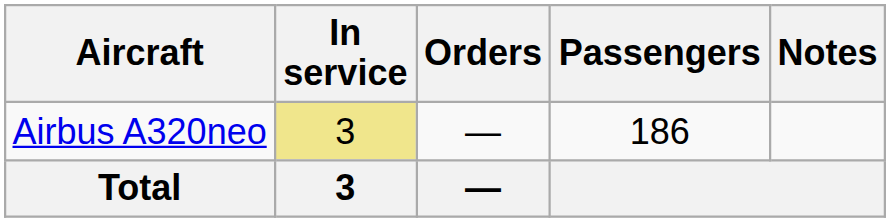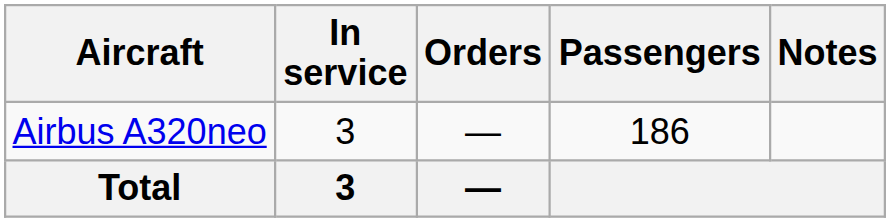(345, 130) khaki background -> (345, 130) no background
